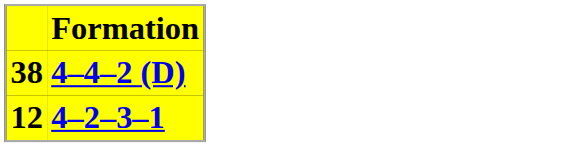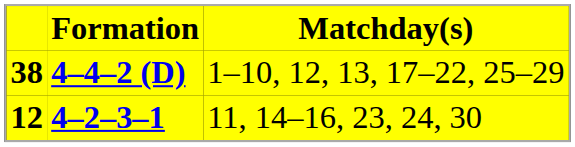+ column: (386, 27)
